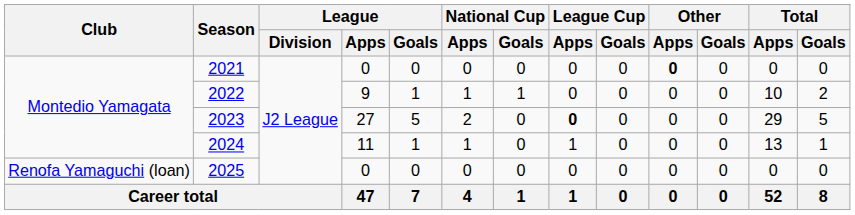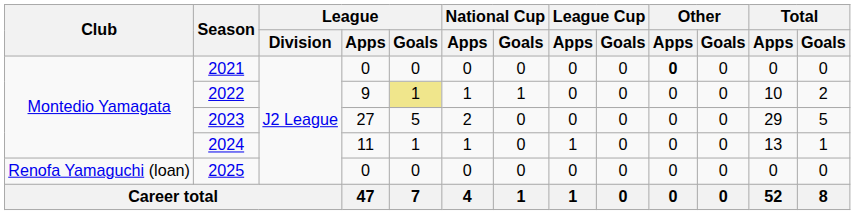(416, 94) no background -> (416, 94) khaki background
(573, 119) bold -> (573, 119) normal
